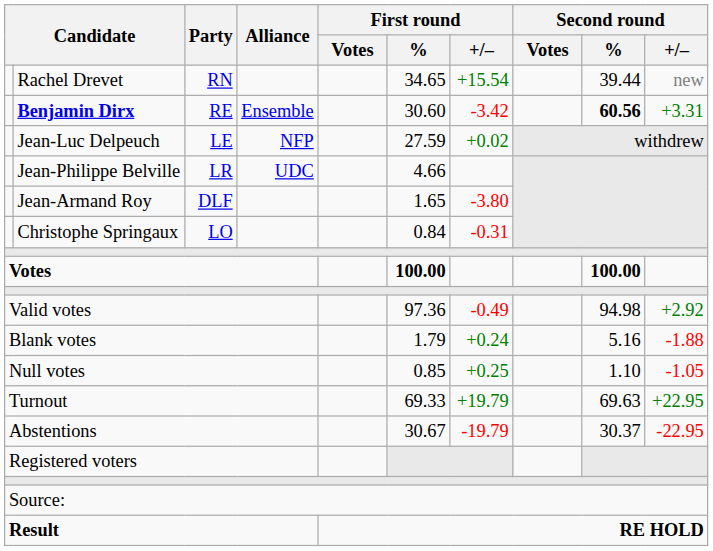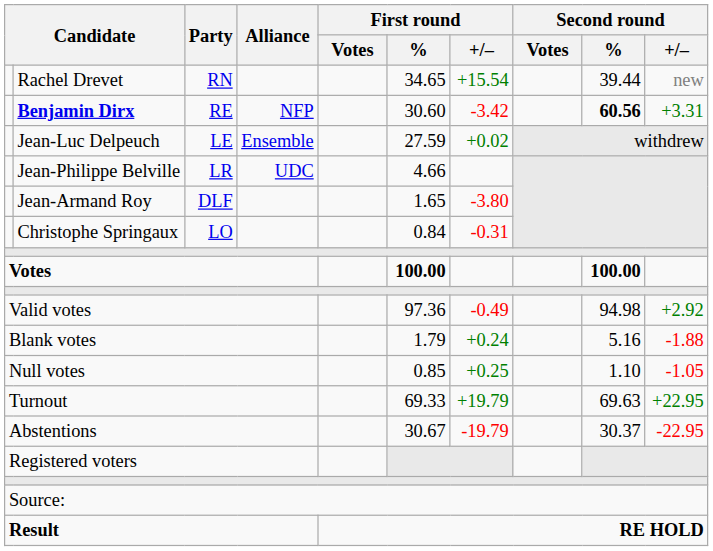(277, 110) Ensemble -> (297, 110) NFP
(297, 141) NFP -> (277, 141) Ensemble
